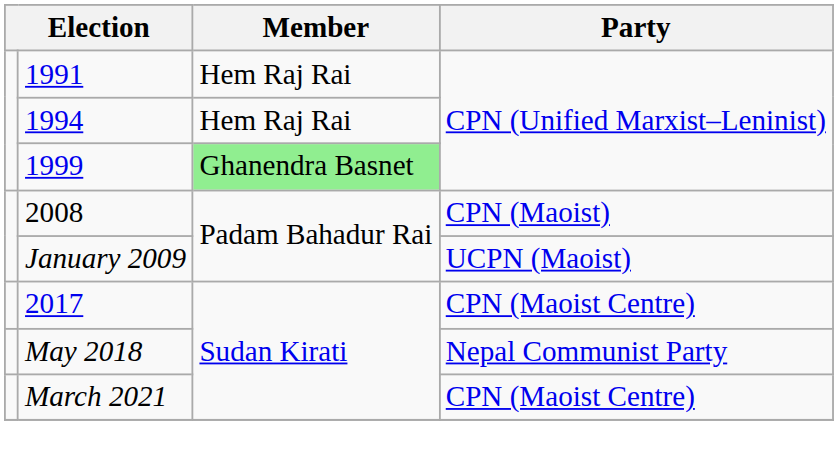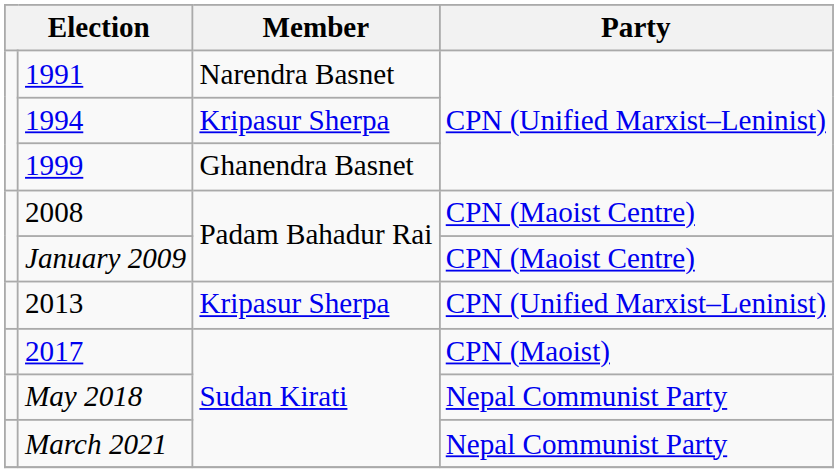(275, 73) Hem Raj Rai -> (297, 73) Narendra Basnet
(275, 119) Hem Raj Rai -> (294, 119) Kripasur Sherpa
(307, 166) lightgreen background -> (307, 166) no background
(528, 212) CPN (Maoist) -> (570, 212) CPN (Maoist Centre)
(538, 258) UCPN (Maoist) -> (570, 258) CPN (Maoist Centre)
+ row: (54, 304)
(570, 304) CPN (Maoist Centre) -> (528, 350) CPN (Maoist)
(570, 397) CPN (Maoist Centre) -> (586, 443) Nepal Communist Party
